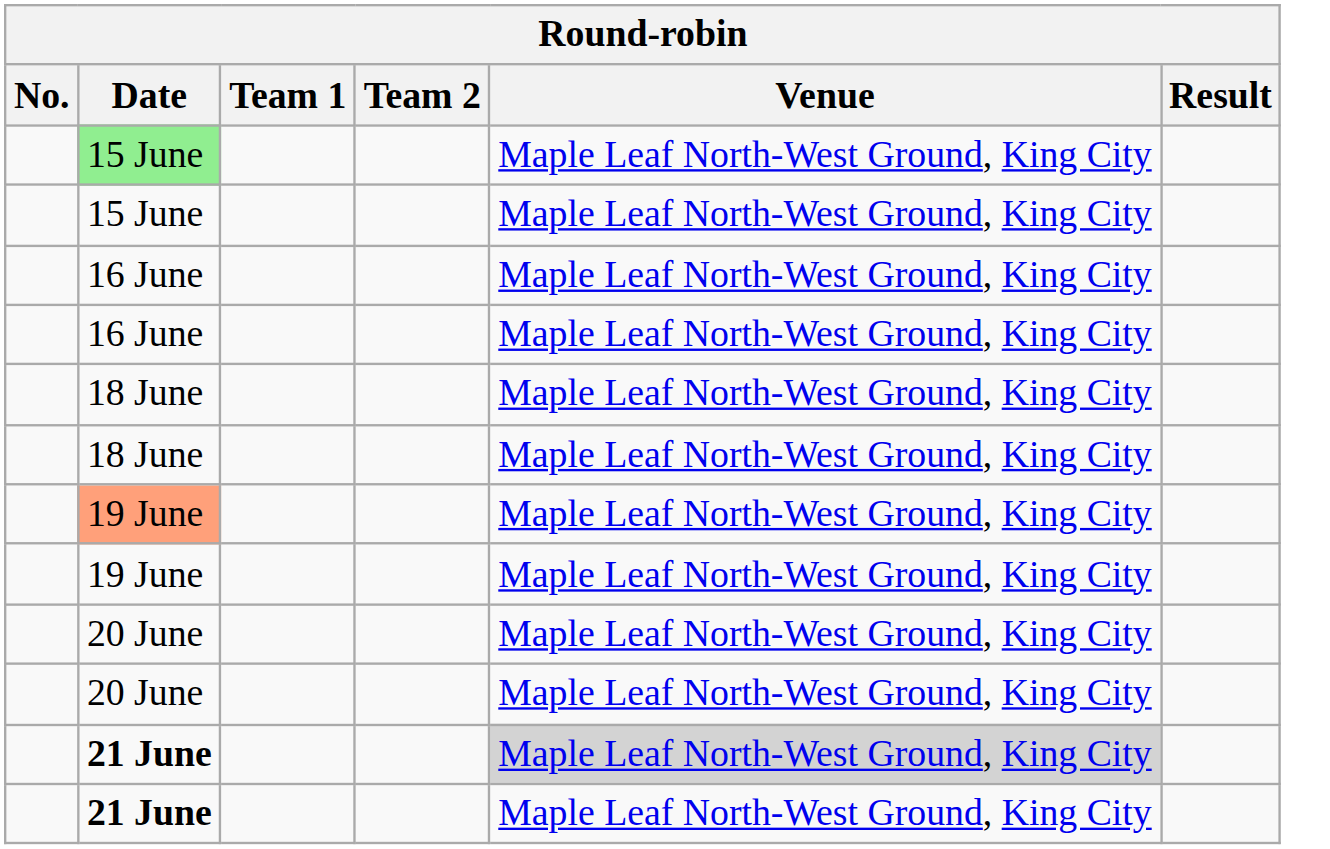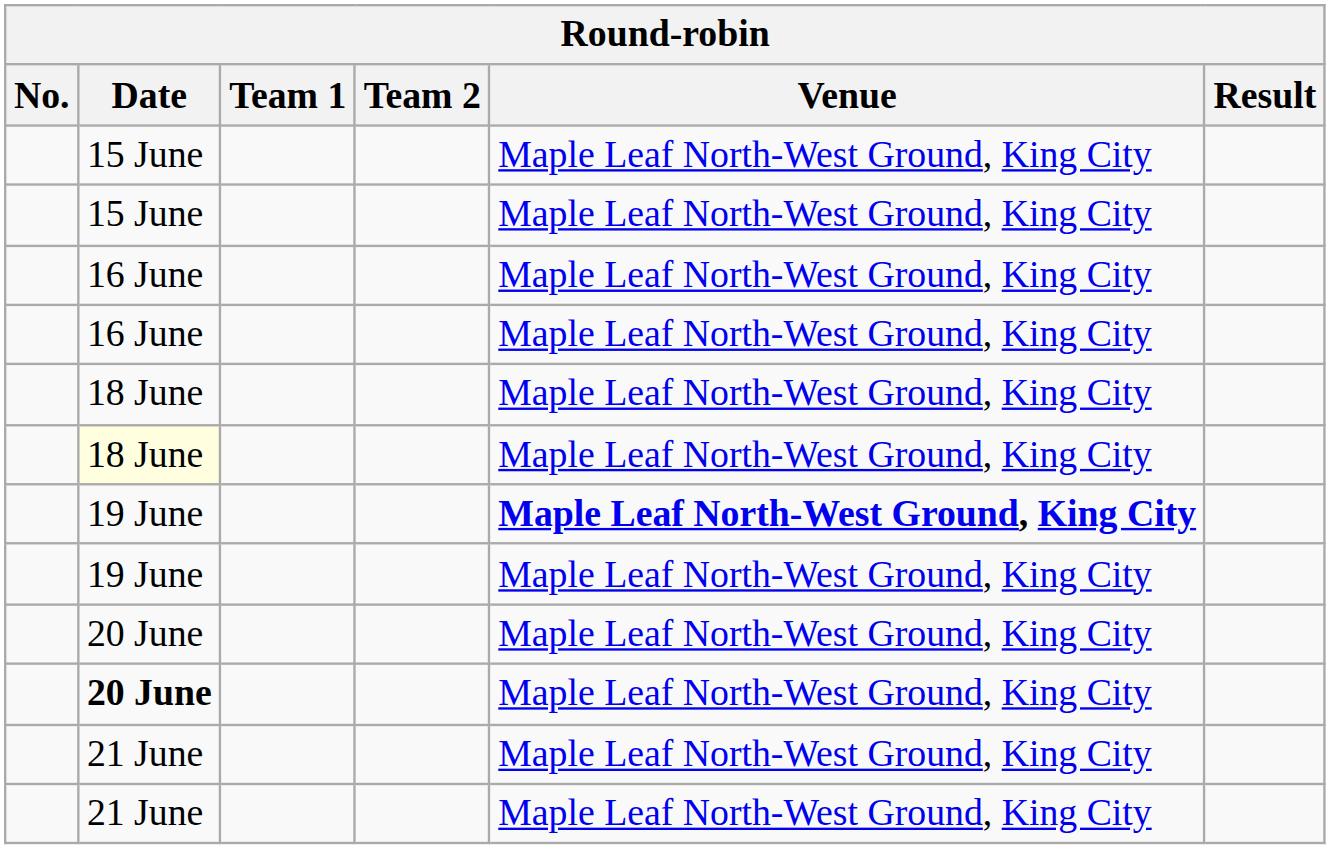(145, 154) lightgreen background -> (145, 154) no background
(145, 453) no background -> (145, 453) lightyellow background
(145, 513) lightsalmon background -> (145, 513) no background
(825, 513) normal -> (847, 513) bold
(145, 693) normal -> (149, 693) bold
(149, 753) bold -> (145, 753) normal
(825, 753) lightgrey background -> (825, 753) no background
(149, 812) bold -> (145, 812) normal
